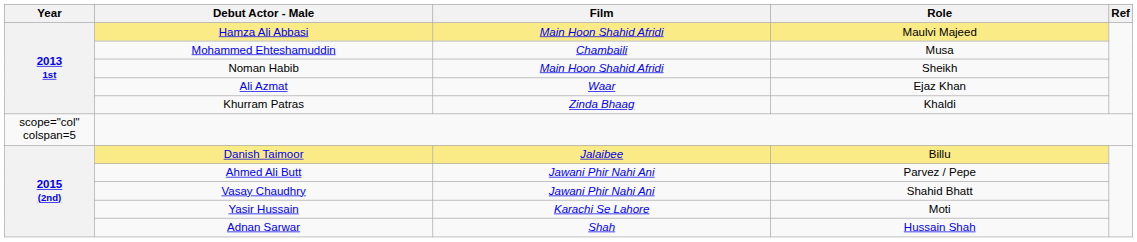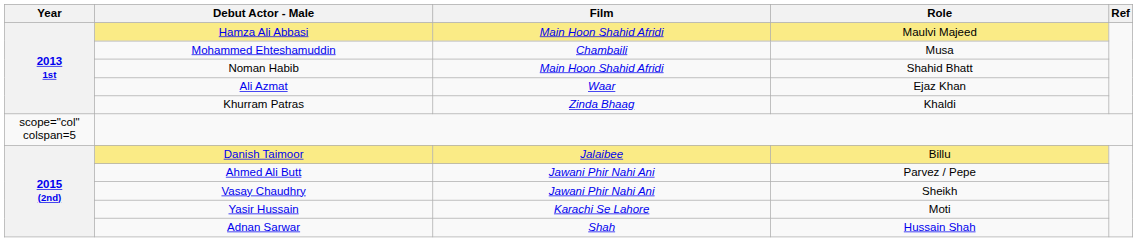(940, 68) Sheikh -> (940, 68) Shahid Bhatt
(940, 191) Shahid Bhatt -> (940, 191) Sheikh
